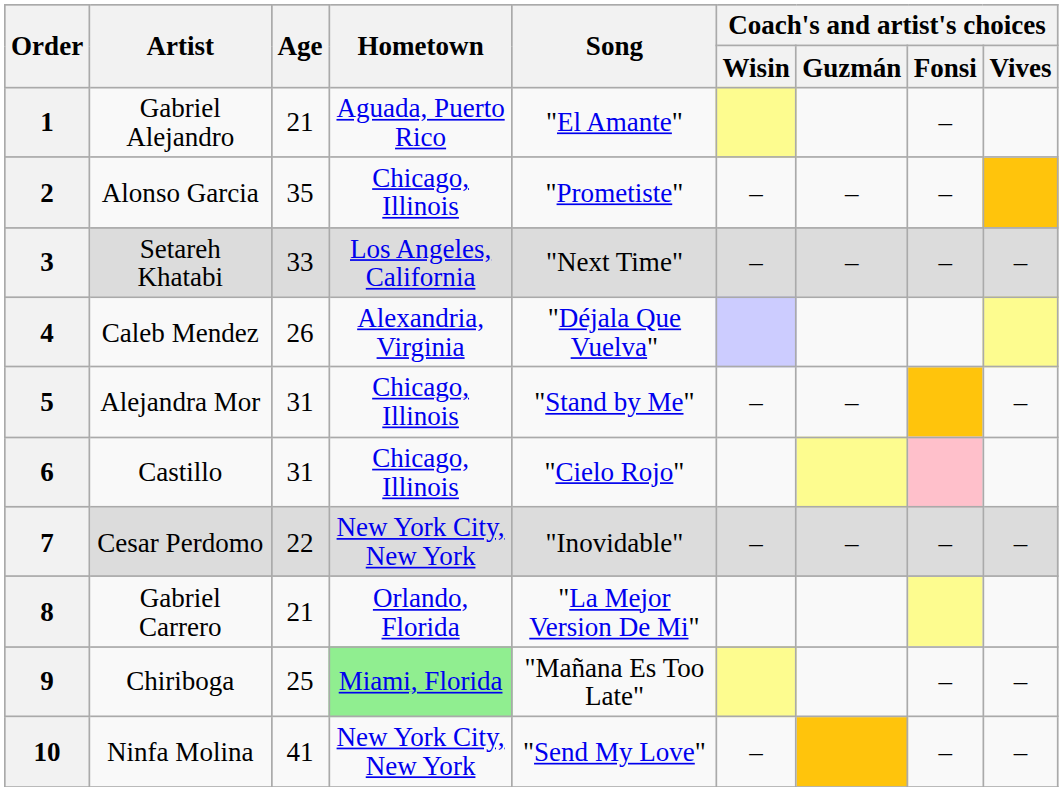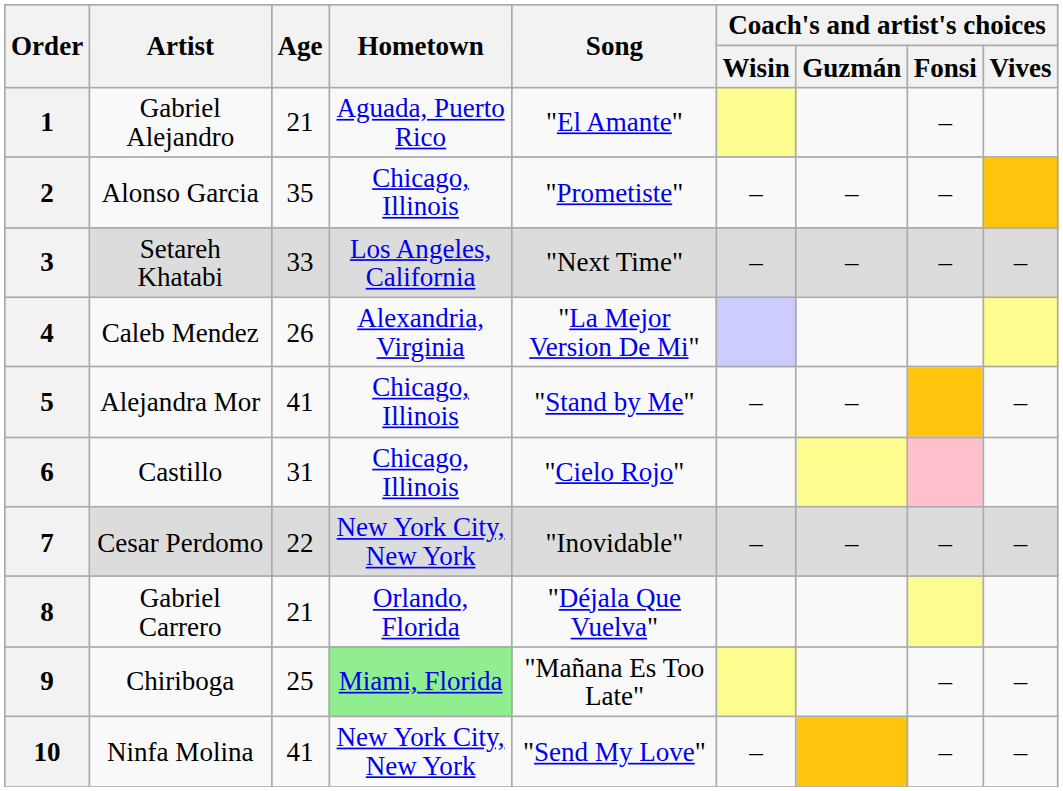(614, 332) "Déjala Que Vuelva" -> (614, 332) "La Mejor Version De Mi"
(300, 402) 31 -> (300, 402) 41
(614, 612) "La Mejor Version De Mi" -> (614, 612) "Déjala Que Vuelva"
